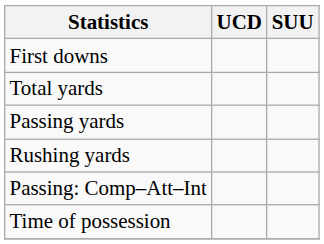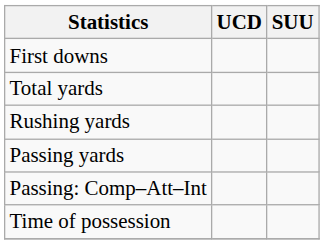rows swapped: (70, 155) <-> (67, 121)
